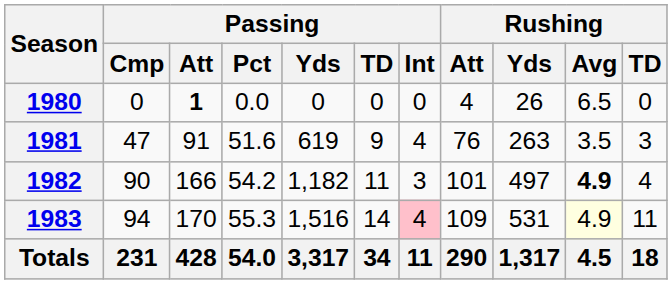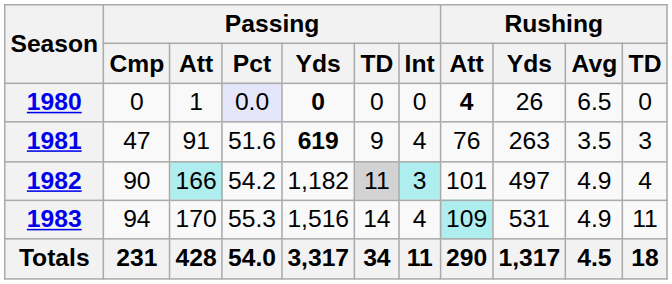(196, 102) bold -> (196, 102) normal
(252, 102) no background -> (252, 102) lavender background
(318, 102) normal -> (318, 102) bold
(467, 102) normal -> (467, 102) bold
(318, 141) normal -> (318, 141) bold
(196, 180) no background -> (196, 180) paleturquoise background
(377, 180) no background -> (377, 180) lightgrey background
(420, 180) no background -> (420, 180) paleturquoise background
(594, 180) bold -> (594, 180) normal
(420, 219) pink background -> (420, 219) no background
(467, 219) no background -> (467, 219) paleturquoise background
(594, 219) lightyellow background -> (594, 219) no background
